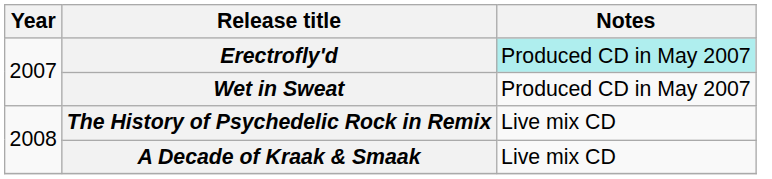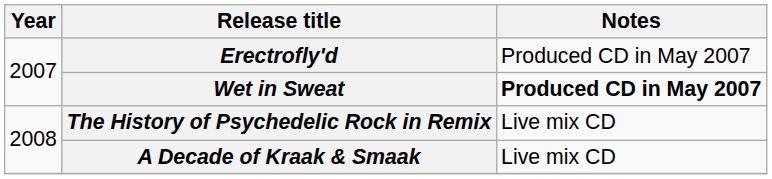(626, 55) paleturquoise background -> (626, 55) no background
(626, 88) normal -> (631, 88) bold
